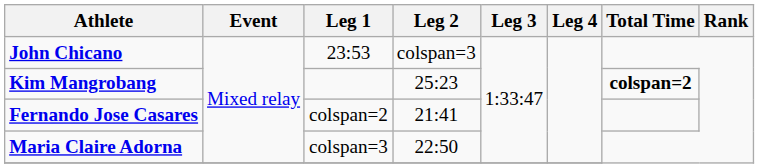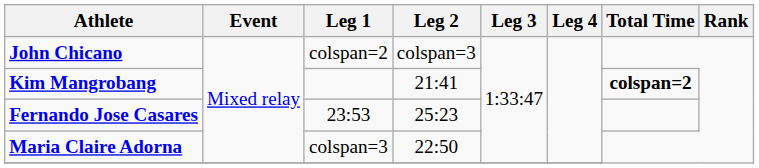(348, 52) 23:53 -> (348, 52) colspan=2
(436, 83) 25:23 -> (436, 83) 21:41
(348, 115) colspan=2 -> (348, 115) 23:53
(436, 115) 21:41 -> (436, 115) 25:23
